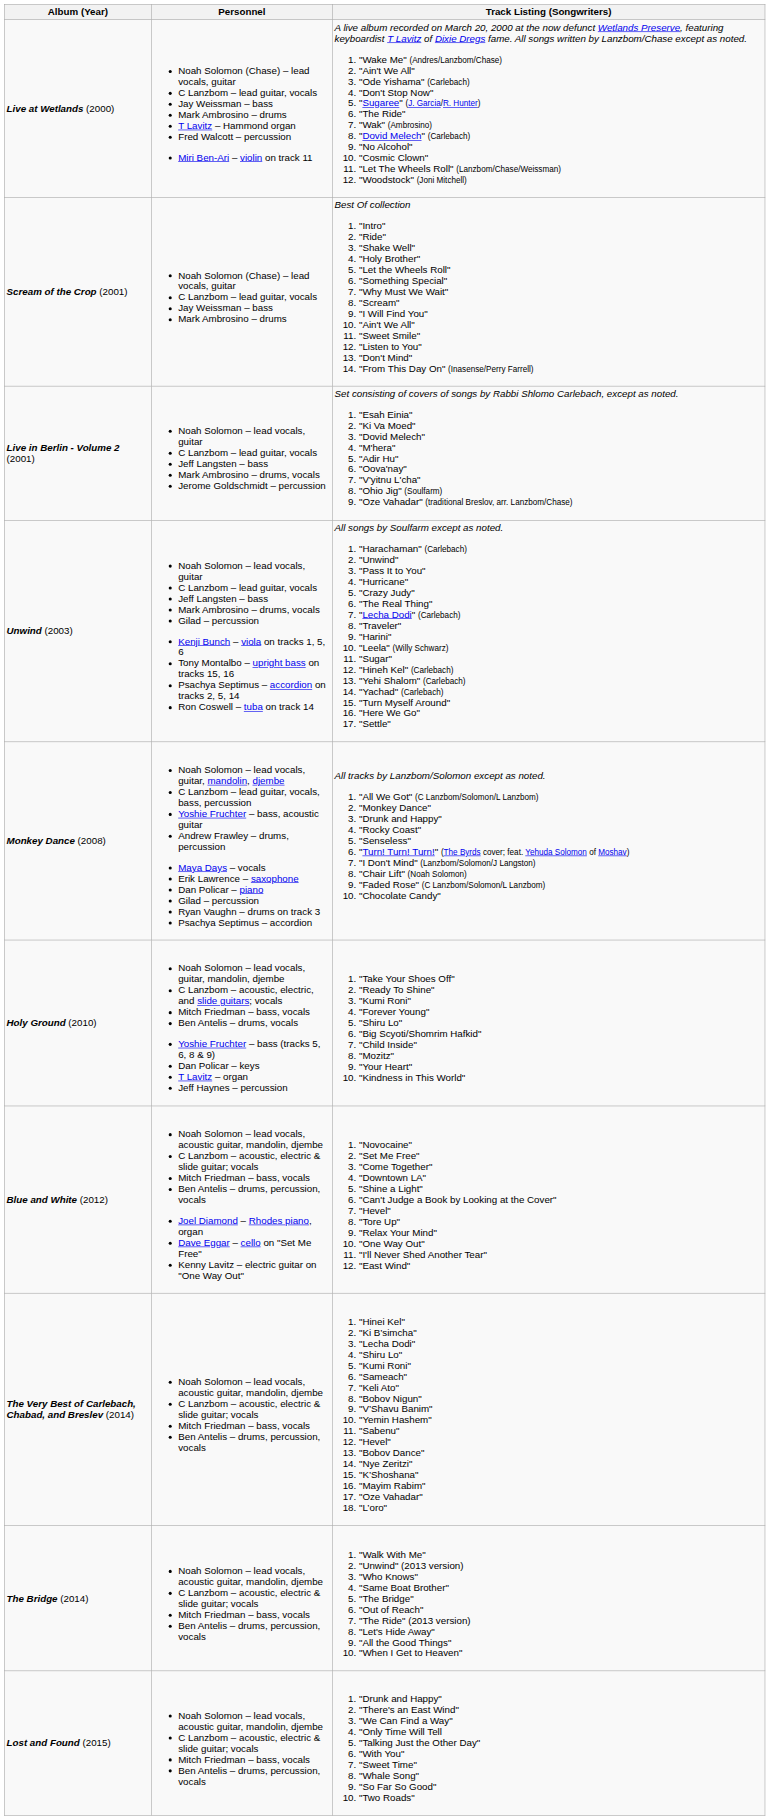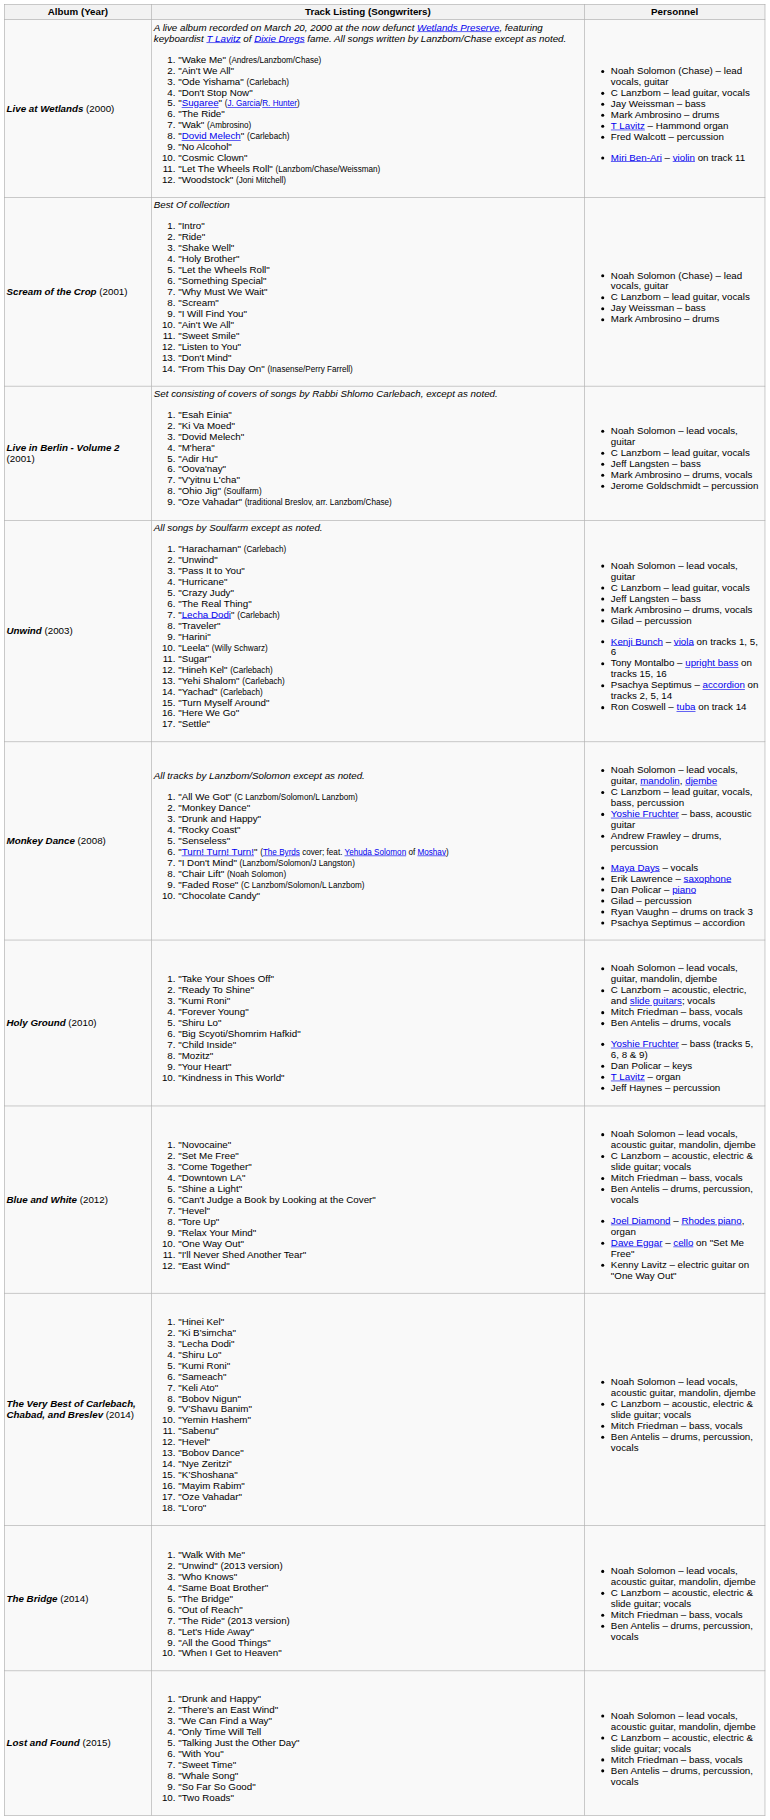columns swapped: (549, 12) <-> (242, 12)
